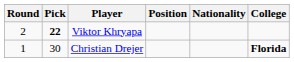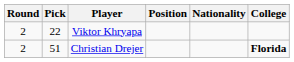(55, 31) bold -> (55, 31) normal
(23, 48) 1 -> (23, 48) 2
(55, 48) 30 -> (55, 48) 51
